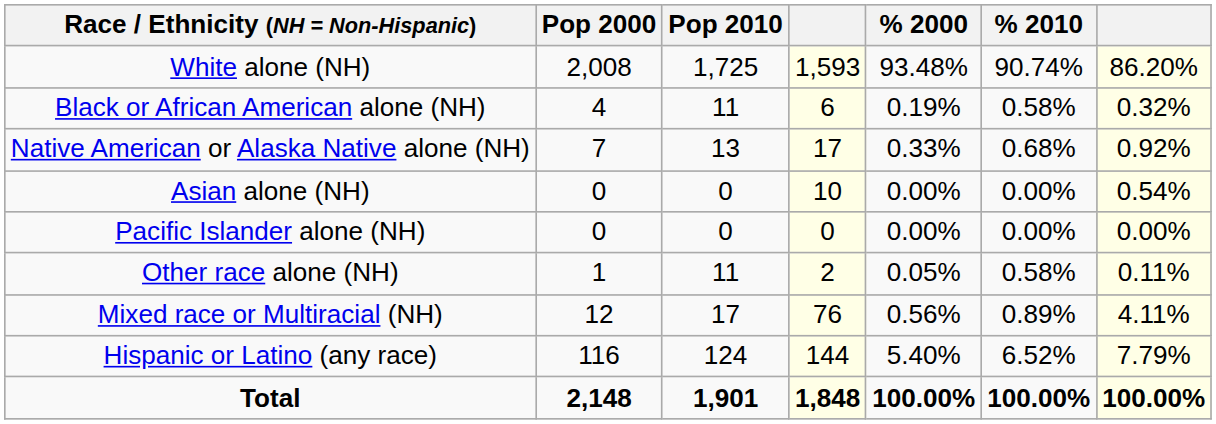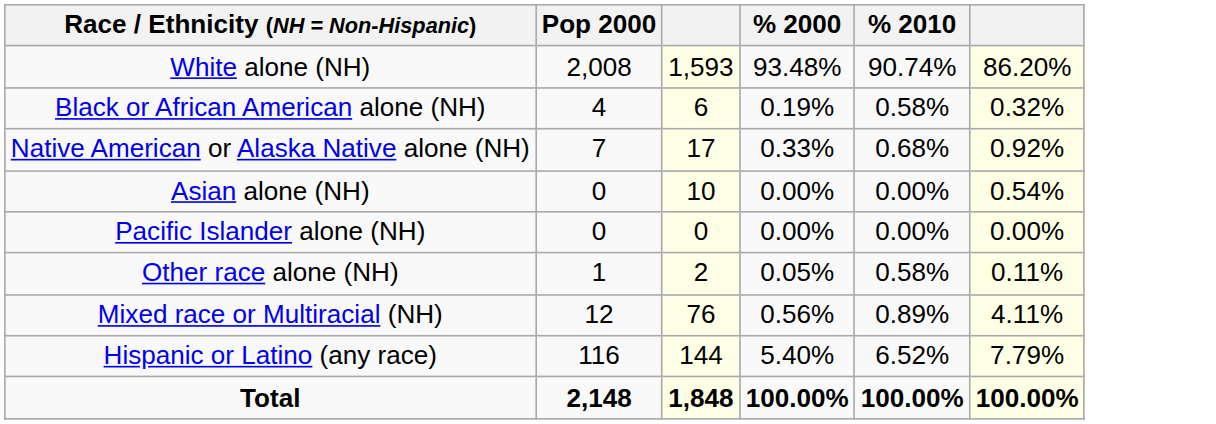- column: (726, 25)
